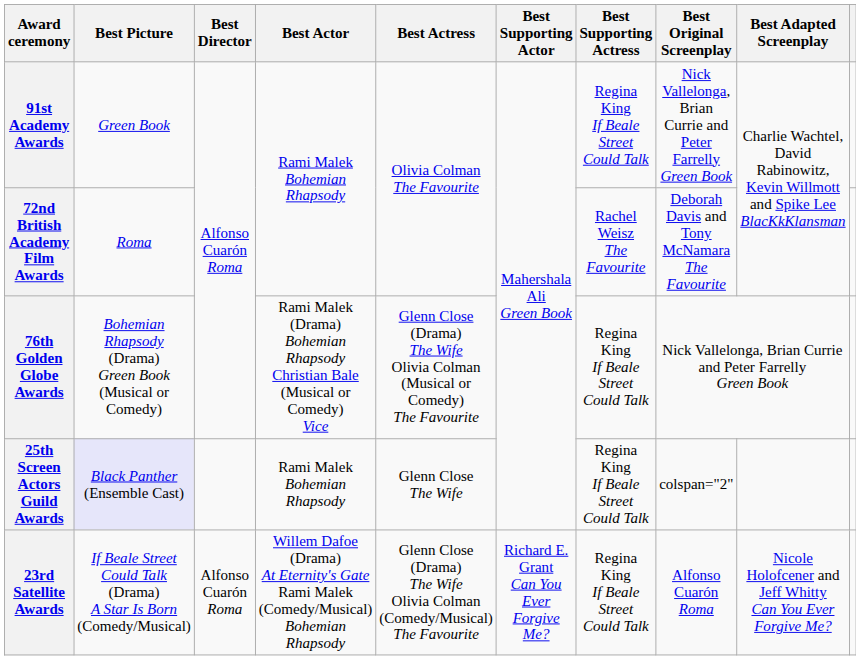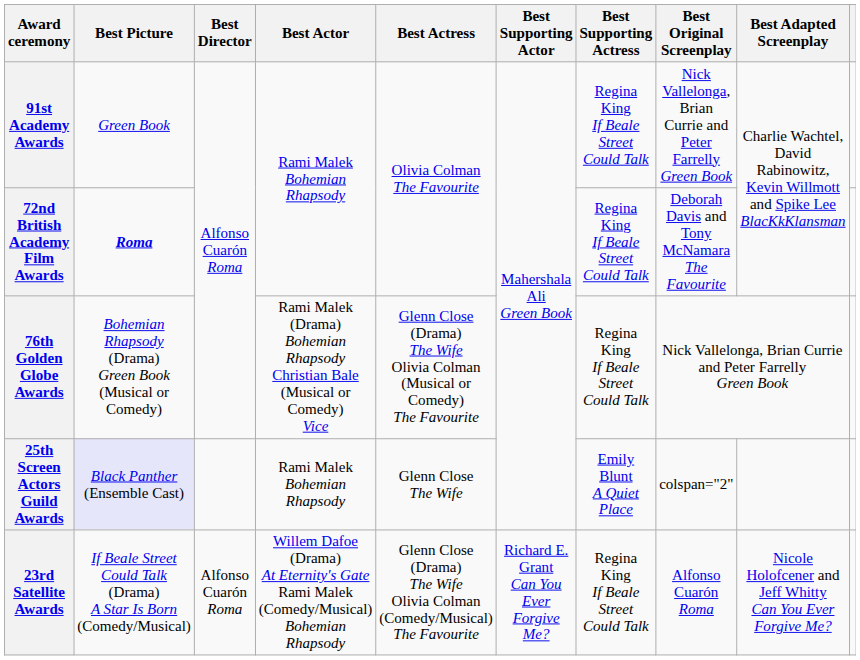(134, 241) normal -> (134, 241) bold
(616, 241) Rachel Weisz The Favourite -> (616, 241) Regina King If Beale Street Could Talk
(616, 484) Regina King If Beale Street Could Talk -> (616, 484) Emily Blunt A Quiet Place
